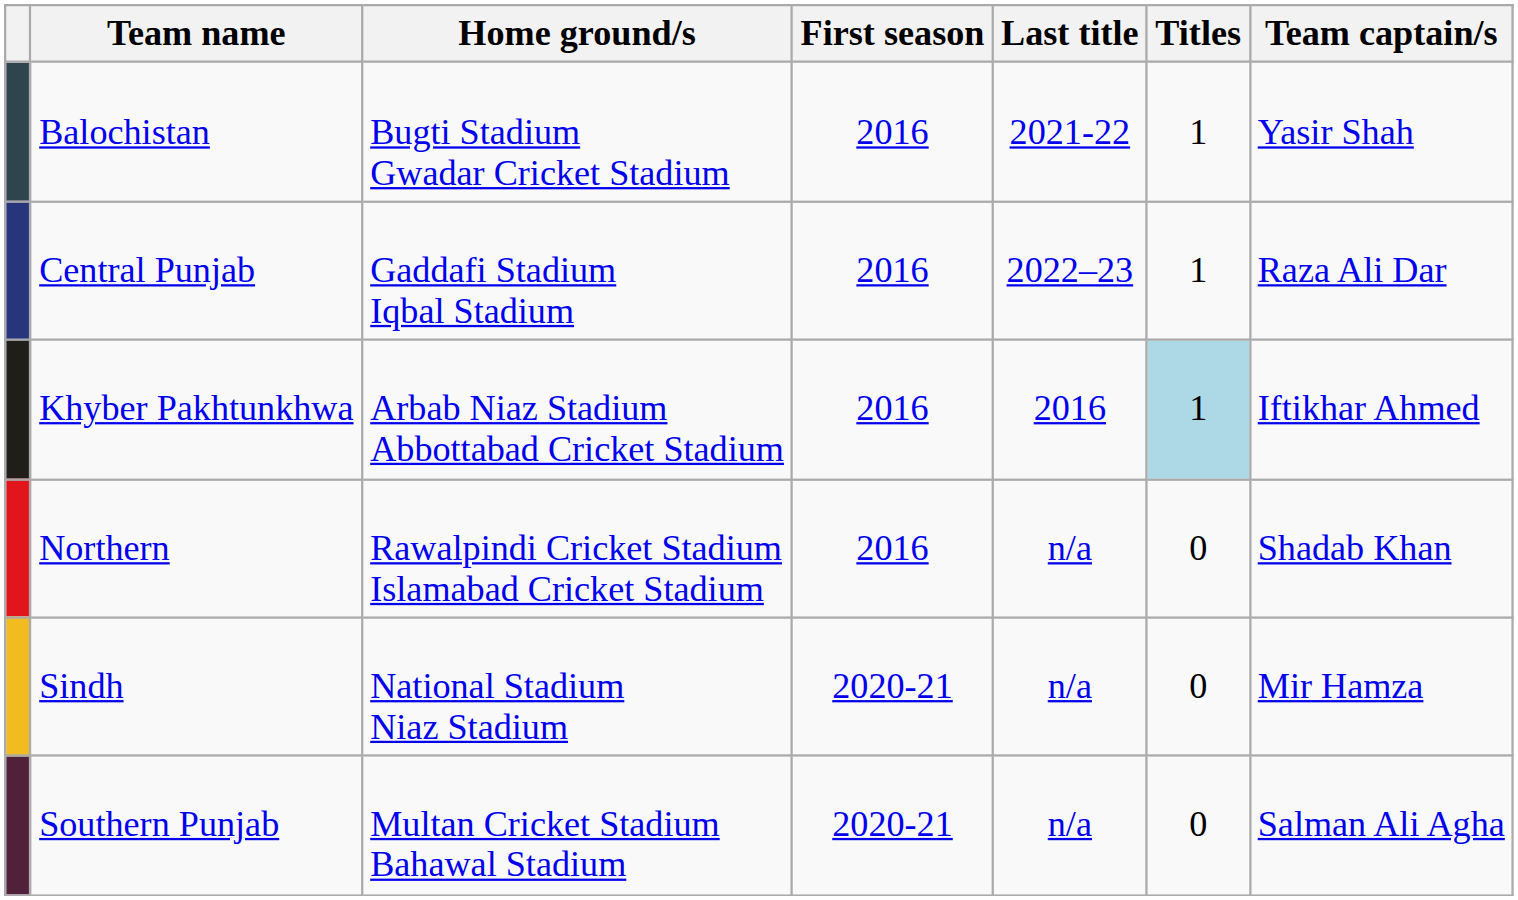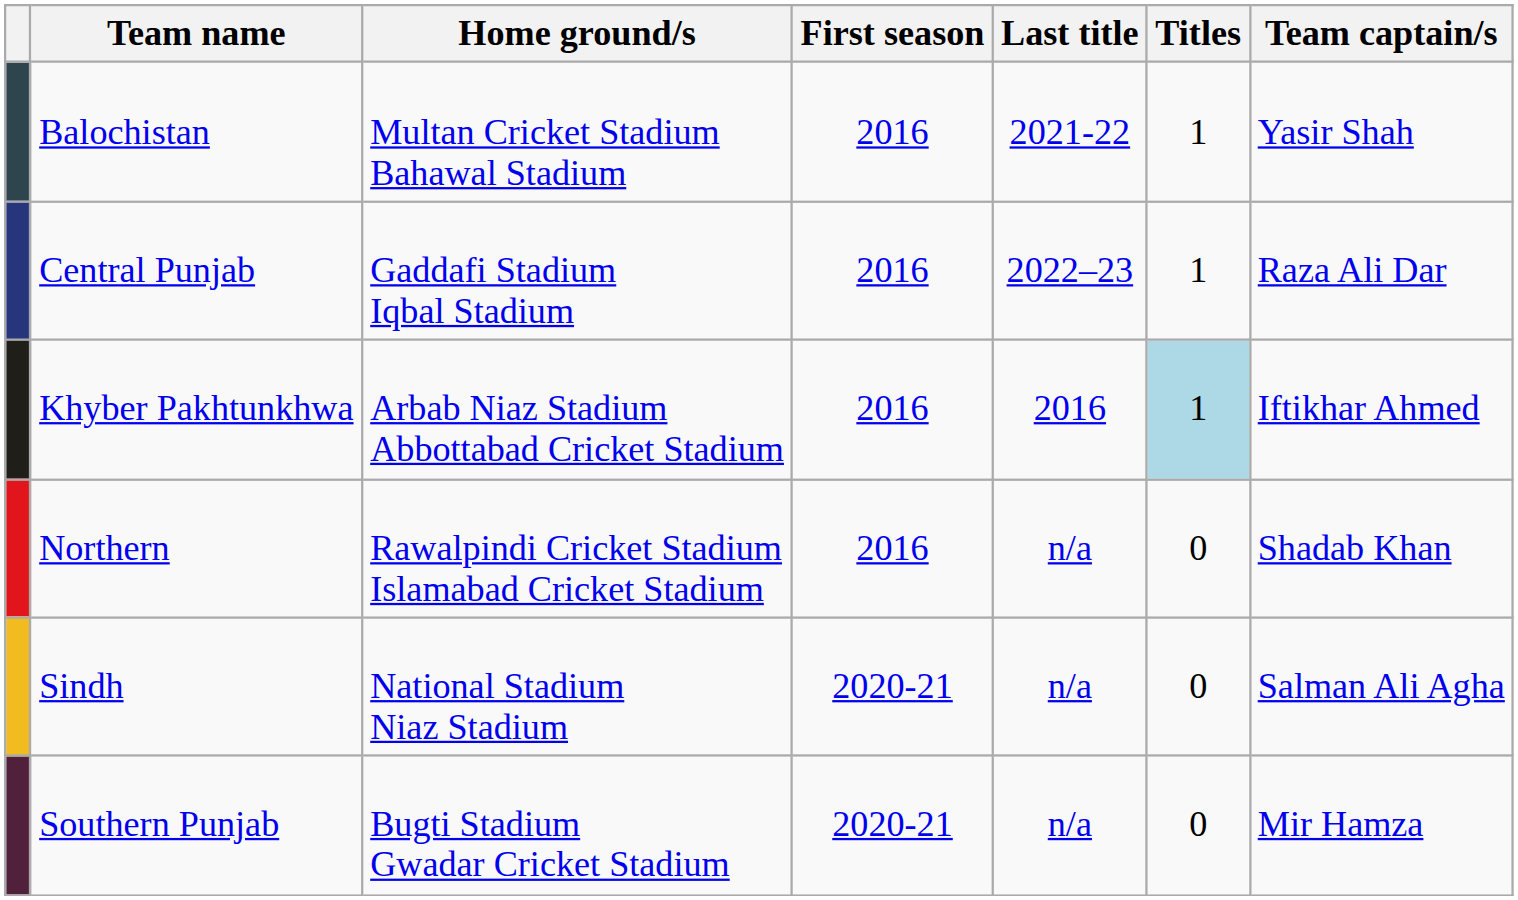(550, 151) Bugti Stadium Gwadar Cricket Stadium -> (545, 151) Multan Cricket Stadium Bahawal Stadium
(1341, 686) Mir Hamza -> (1381, 686) Salman Ali Agha
(545, 845) Multan Cricket Stadium Bahawal Stadium -> (550, 845) Bugti Stadium Gwadar Cricket Stadium
(1381, 824) Salman Ali Agha -> (1341, 824) Mir Hamza
